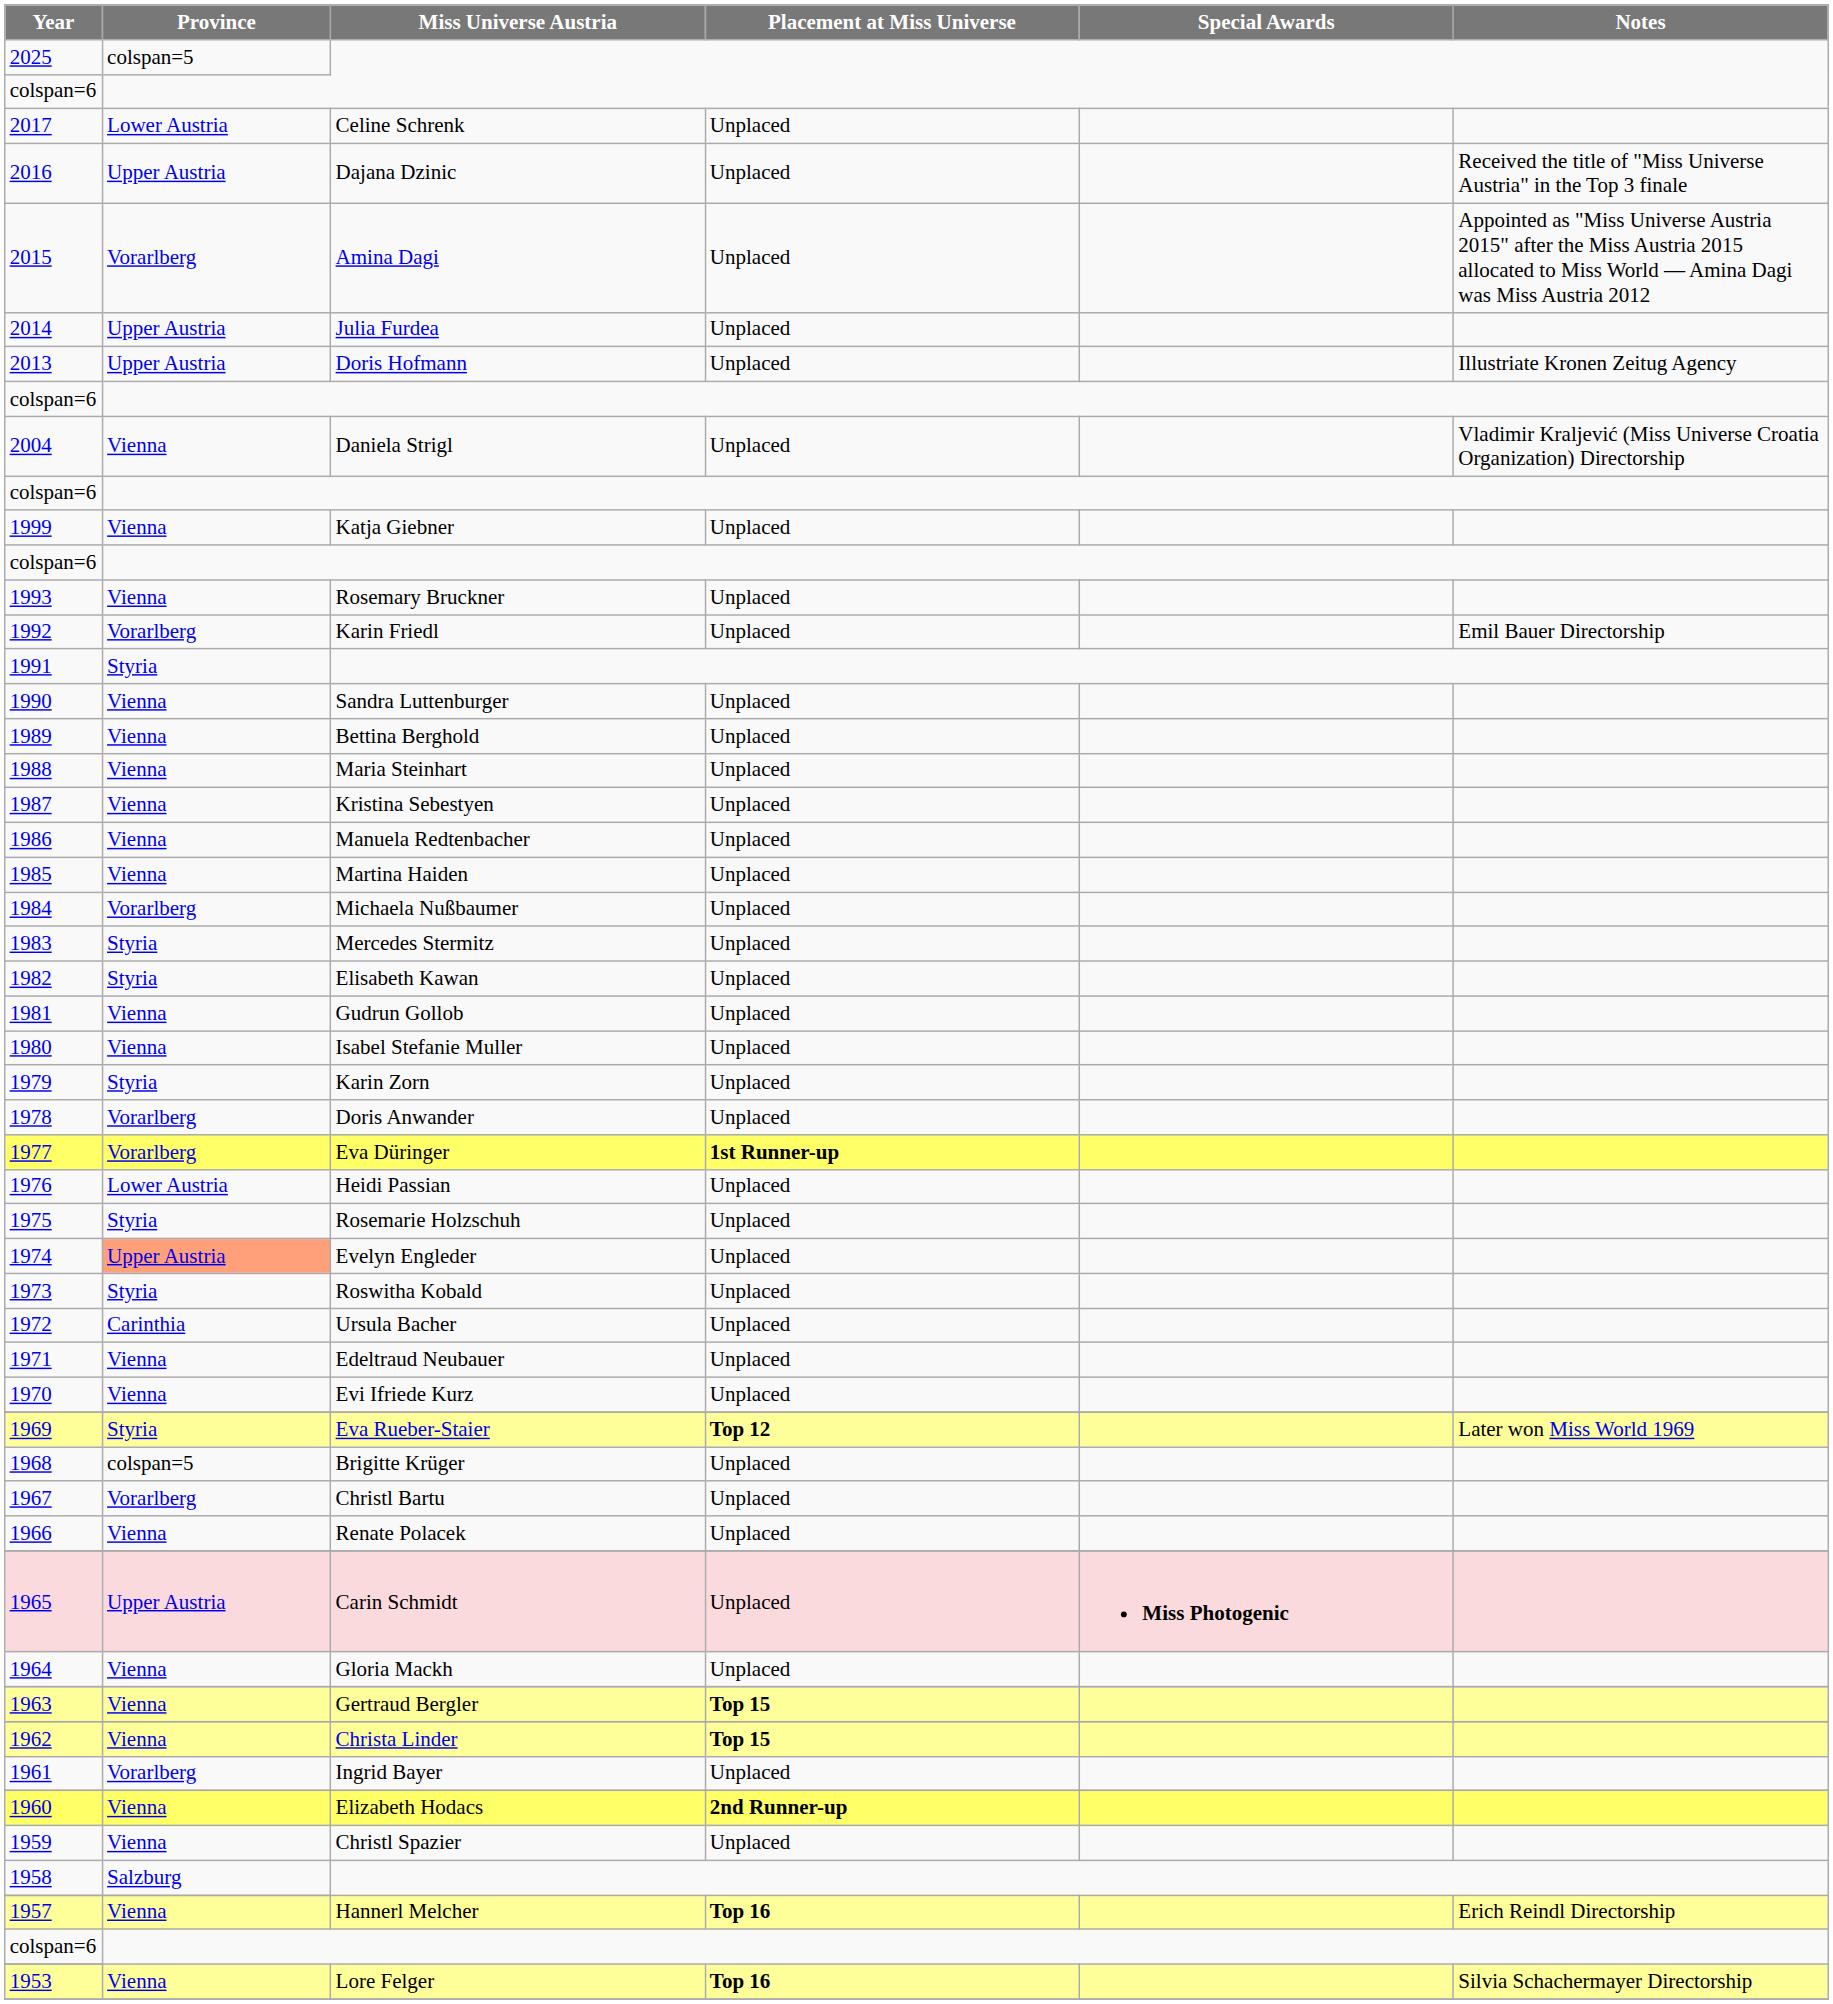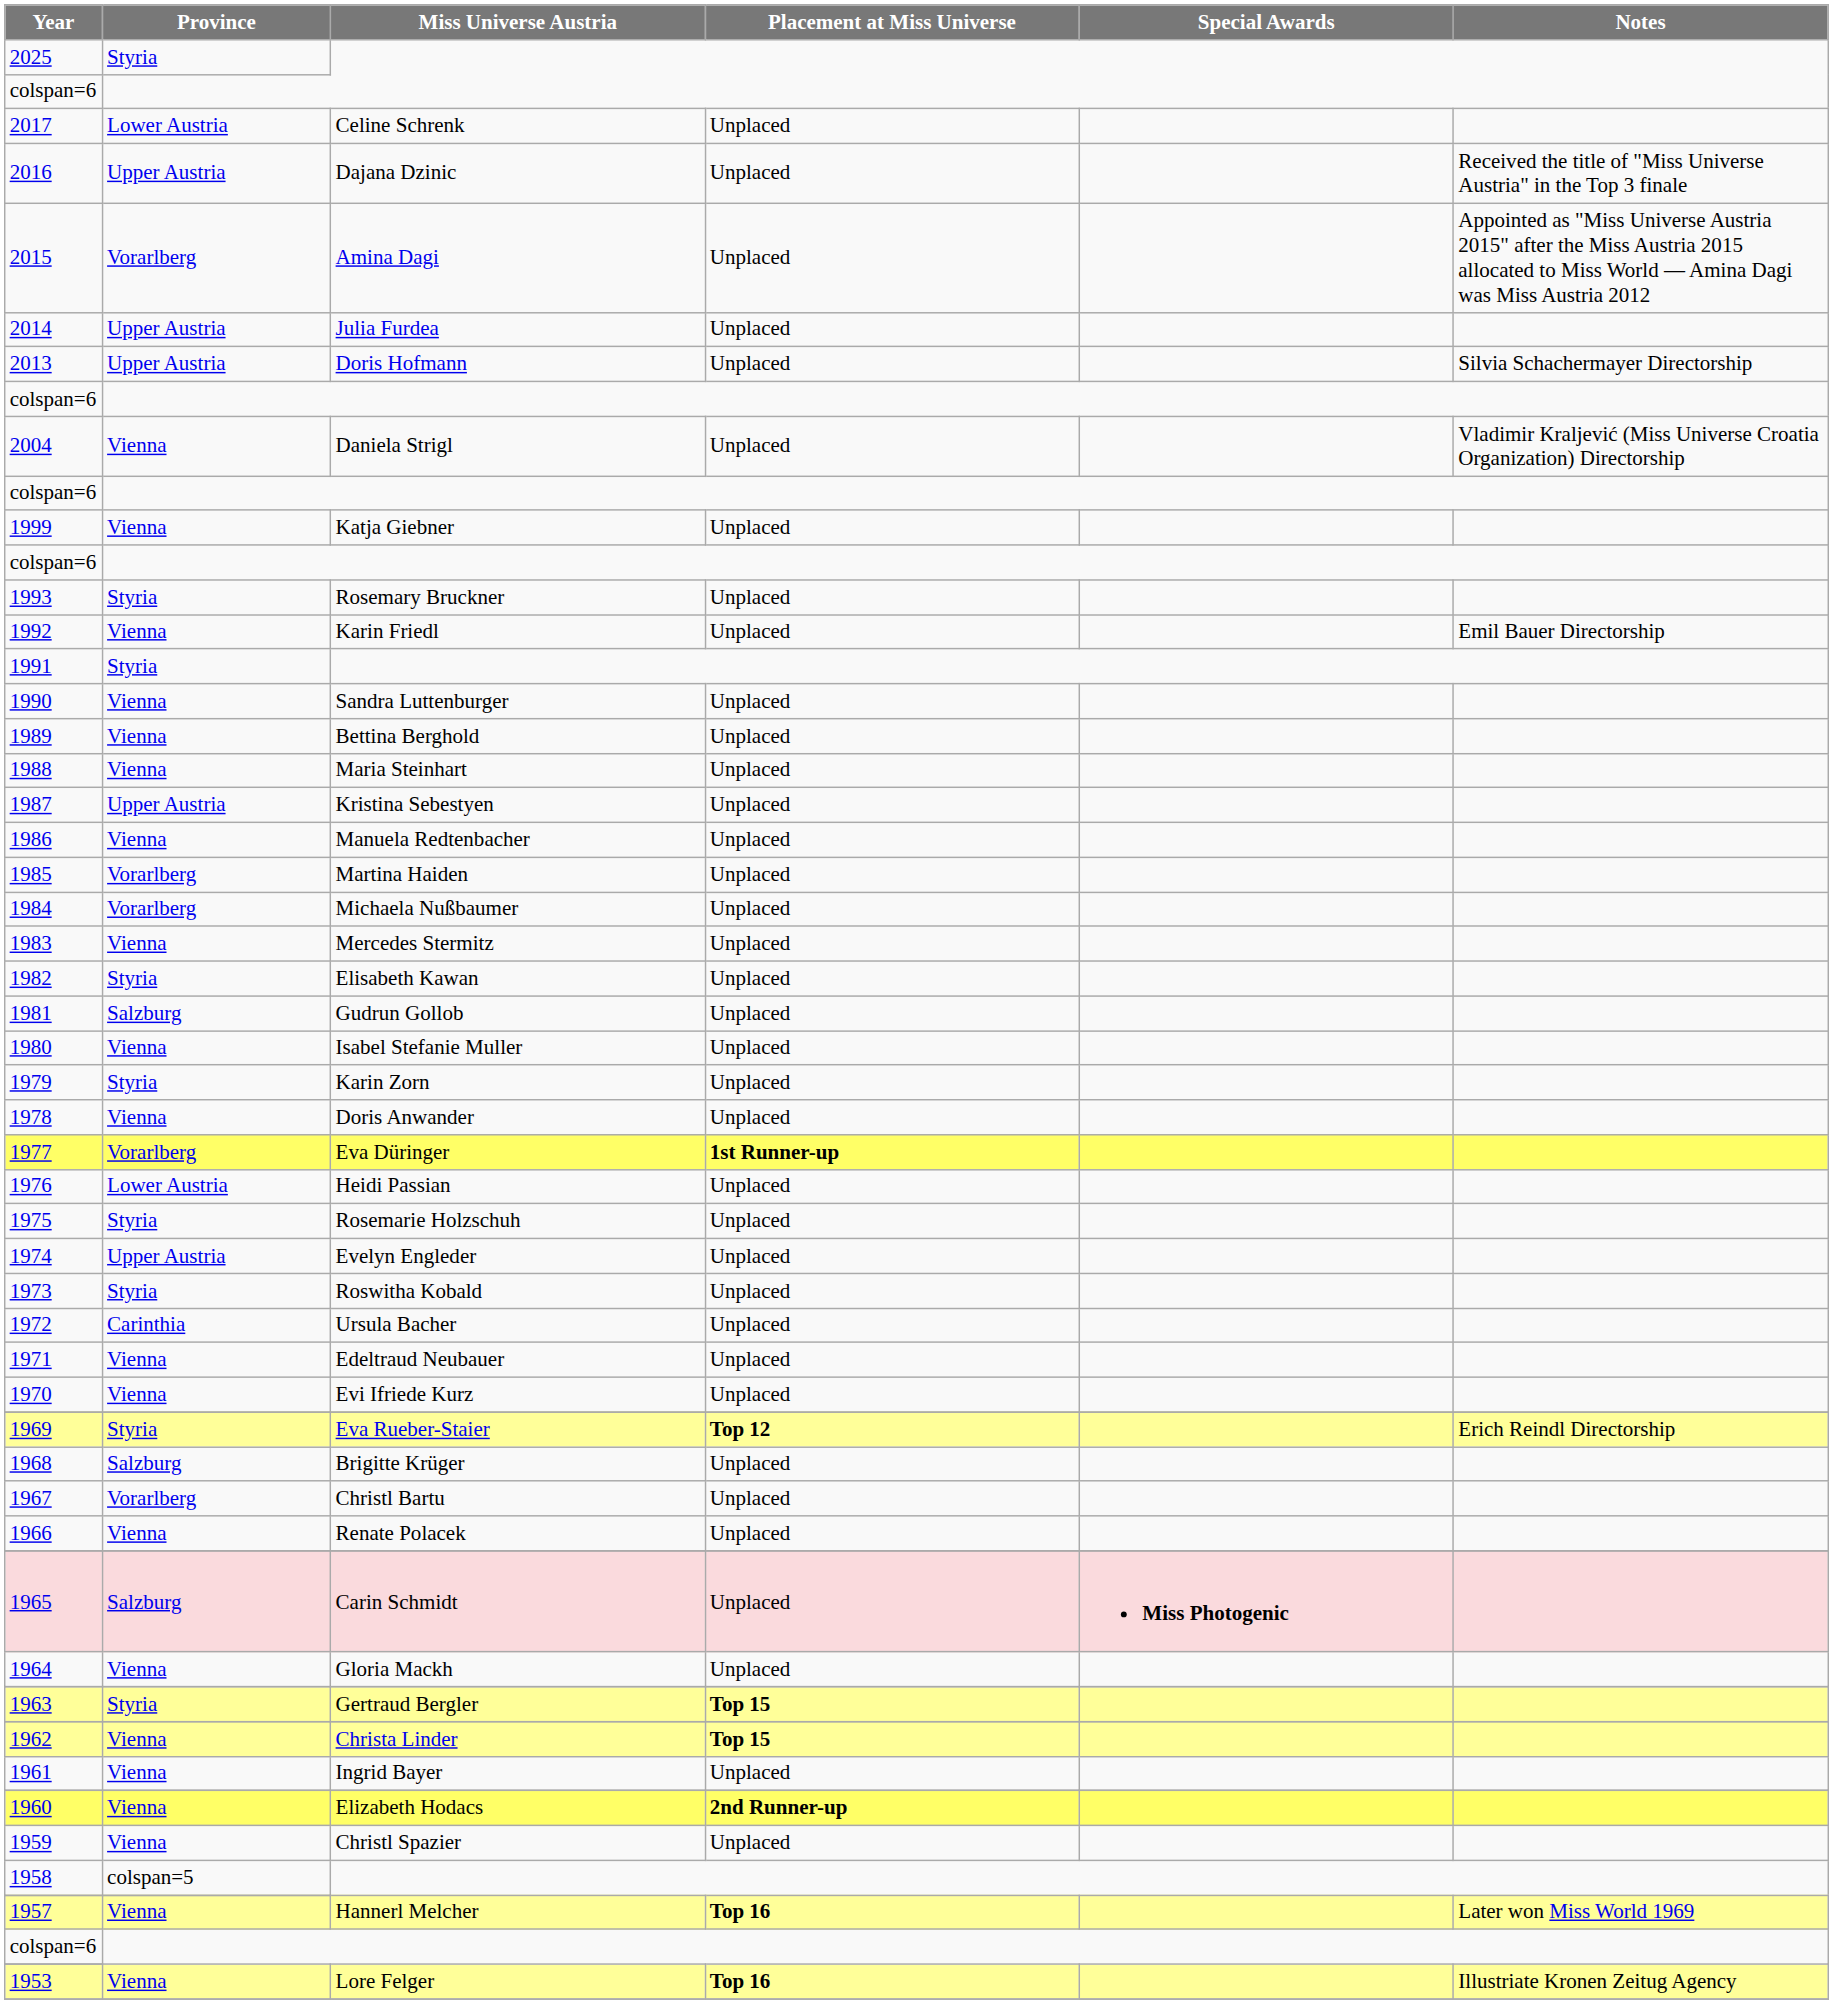(150, 56) colspan=5 -> (132, 56) Styria
(1597, 364) Illustriate Kronen Zeitug Agency -> (1605, 364) Silvia Schachermayer Directorship
(137, 597) Vienna -> (132, 597) Styria
(152, 631) Vorarlberg -> (137, 631) Vienna
(137, 805) Vienna -> (166, 805) Upper Austria
(137, 874) Vienna -> (152, 874) Vorarlberg
(132, 943) Styria -> (137, 943) Vienna
(137, 1013) Vienna -> (144, 1013) Salzburg
(152, 1117) Vorarlberg -> (137, 1117) Vienna
(166, 1255) lightsalmon background -> (166, 1255) no background
(1576, 1429) Later won Miss World 1969 -> (1567, 1429) Erich Reindl Directorship
(150, 1463) colspan=5 -> (144, 1463) Salzburg
(166, 1601) Upper Austria -> (144, 1601) Salzburg
(137, 1704) Vienna -> (132, 1704) Styria
(152, 1773) Vorarlberg -> (137, 1773) Vienna
(144, 1877) Salzburg -> (150, 1877) colspan=5
(1567, 1912) Erich Reindl Directorship -> (1576, 1912) Later won Miss World 1969
(1605, 1981) Silvia Schachermayer Directorship -> (1597, 1981) Illustriate Kronen Zeitug Agency
